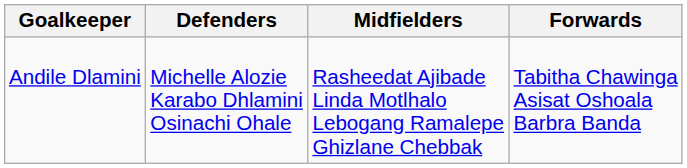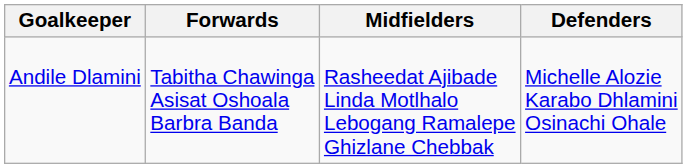columns swapped: (227, 20) <-> (596, 20)
